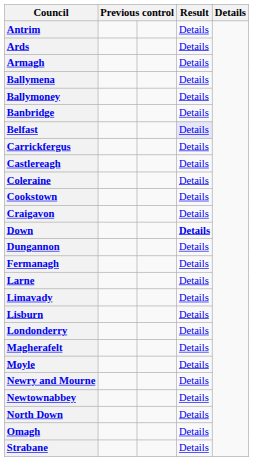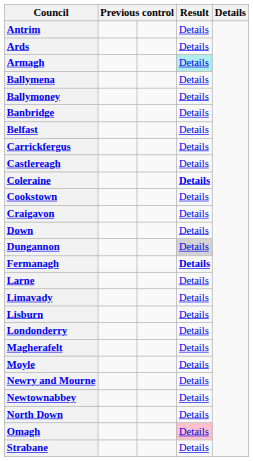(194, 63) no background -> (194, 63) paleturquoise background
(194, 130) lavender background -> (194, 130) no background
(194, 180) normal -> (194, 180) bold
(194, 230) bold -> (194, 230) normal
(194, 247) no background -> (194, 247) lightgrey background
(194, 264) normal -> (194, 264) bold
(194, 431) no background -> (194, 431) pink background
